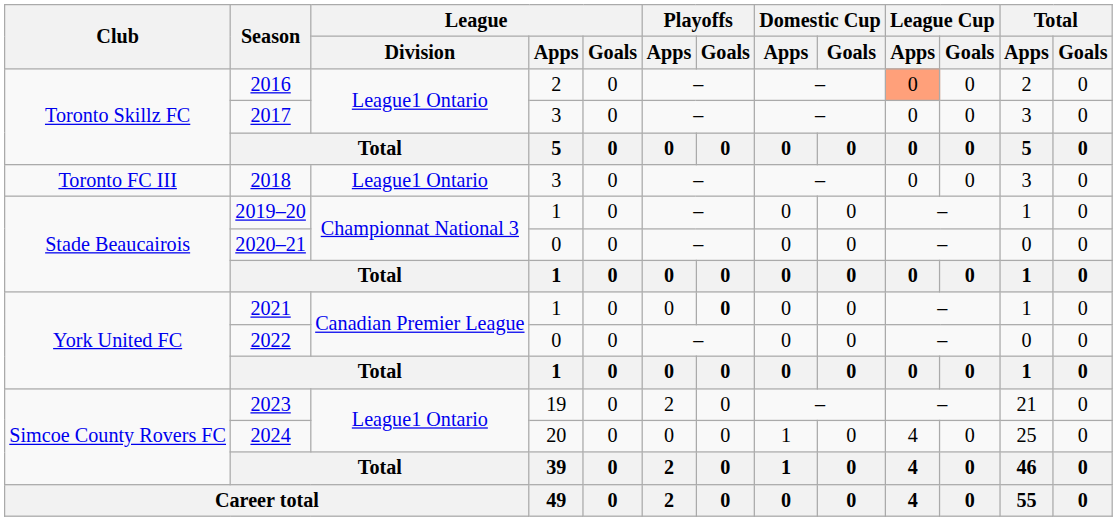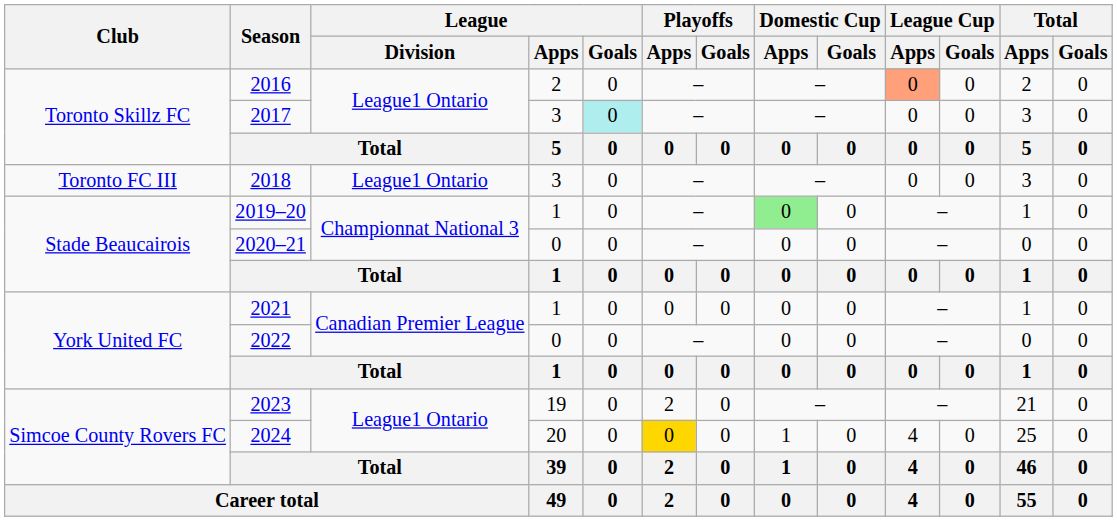(613, 116) no background -> (613, 116) paleturquoise background
(786, 212) no background -> (786, 212) lightgreen background
(725, 308) bold -> (725, 308) normal
(669, 436) no background -> (669, 436) gold background
